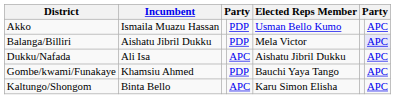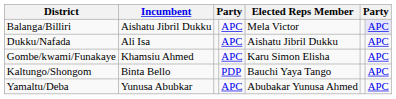- row: (19, 27)
(239, 42) PDP -> (232, 27) APC
(239, 71) PDP -> (232, 57) APC
(297, 71) Bauchi Yaya Tango -> (288, 57) Karu Simon Elisha
(240, 86) APC -> (231, 71) PDP
(296, 86) Karu Simon Elisha -> (289, 71) Bauchi Yaya Tango
+ row: (38, 86)
